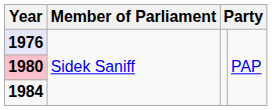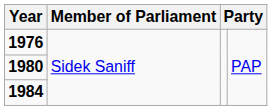(26, 42) lavender background -> (26, 42) no background
(26, 67) pink background -> (26, 67) no background
